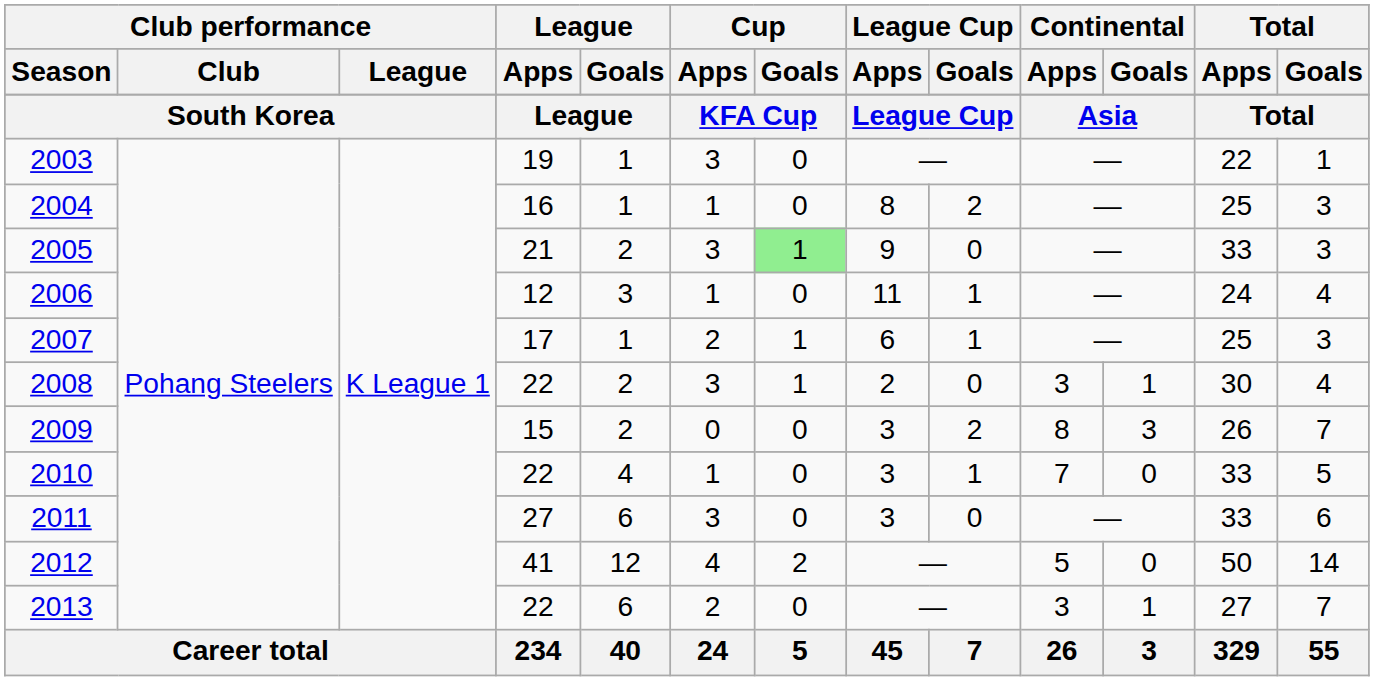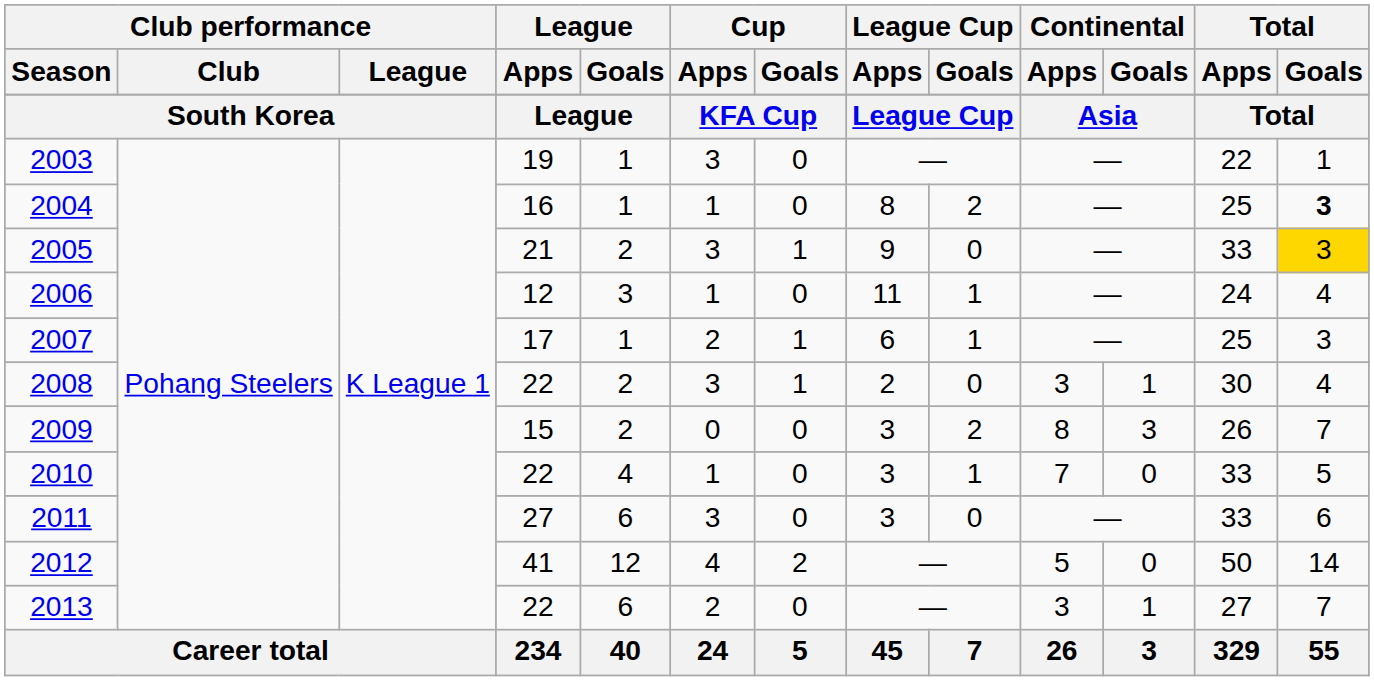(1324, 205) normal -> (1324, 205) bold
(800, 250) lightgreen background -> (800, 250) no background
(1324, 250) no background -> (1324, 250) gold background
